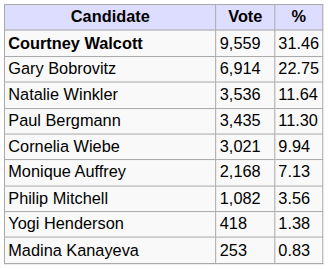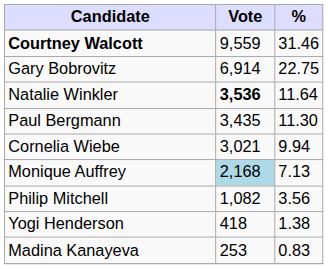(240, 95) normal -> (240, 95) bold
(240, 172) no background -> (240, 172) lightblue background
